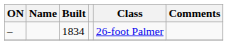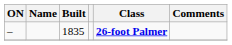(73, 31) 1834 -> (73, 31) 1835
(130, 31) normal -> (132, 31) bold
